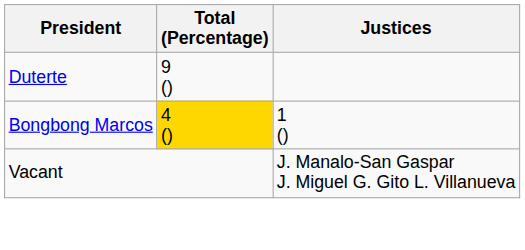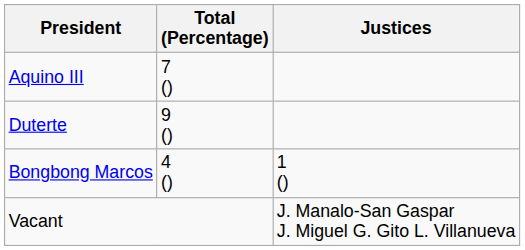+ row: (46, 76)
(167, 124) gold background -> (167, 173) no background
